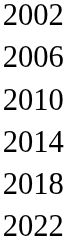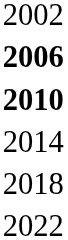(33, 57) normal -> (33, 57) bold
(33, 99) normal -> (33, 99) bold
